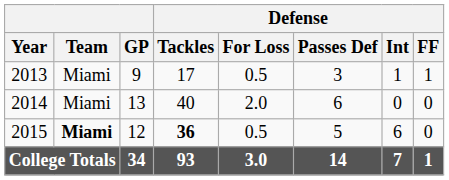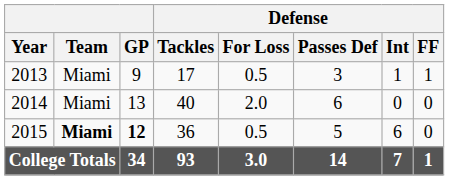(136, 132) normal -> (136, 132) bold
(186, 132) bold -> (186, 132) normal
